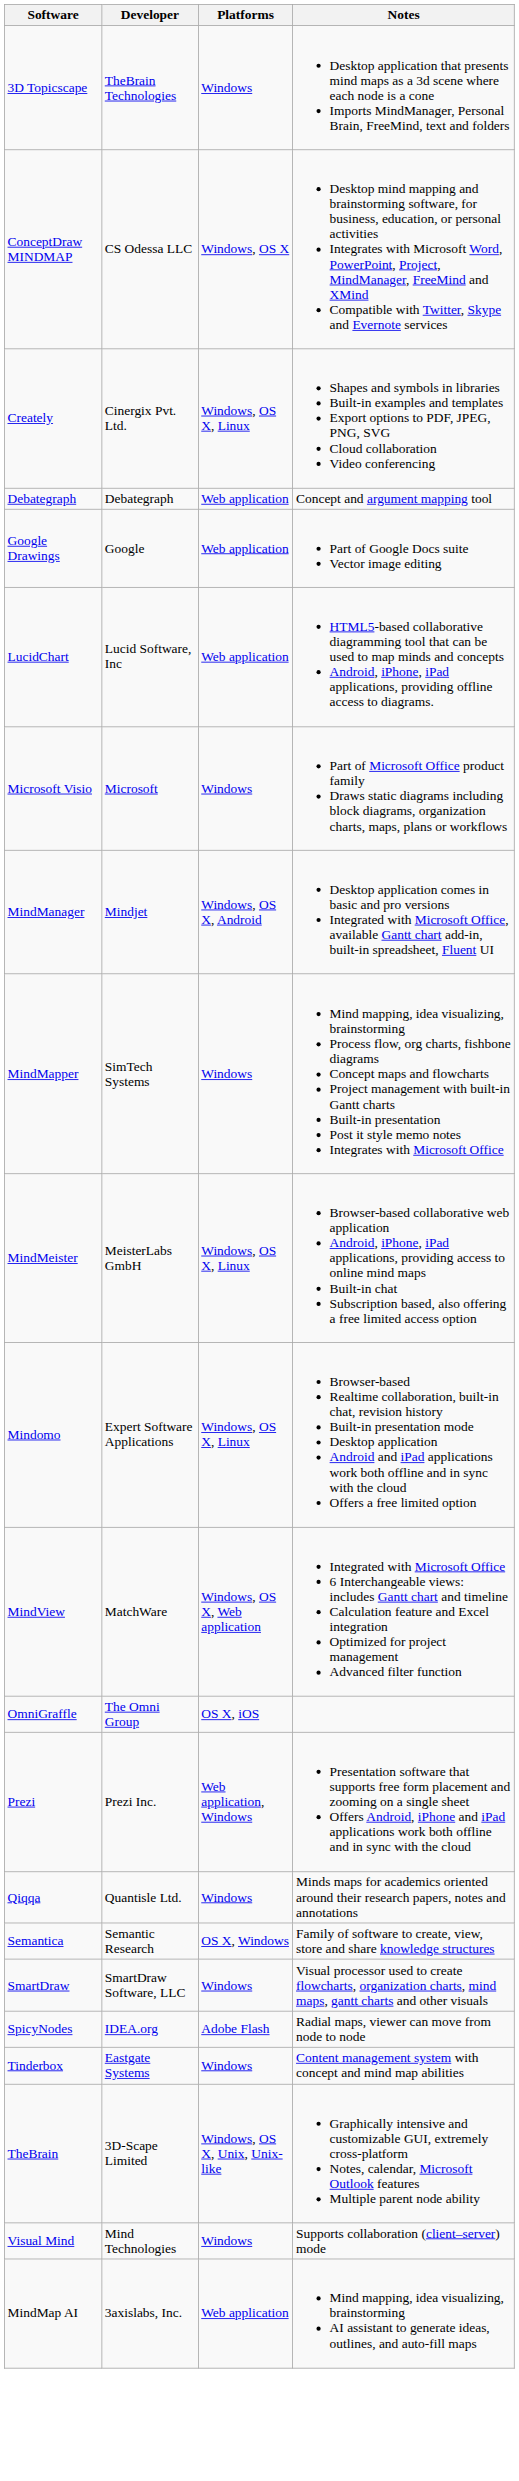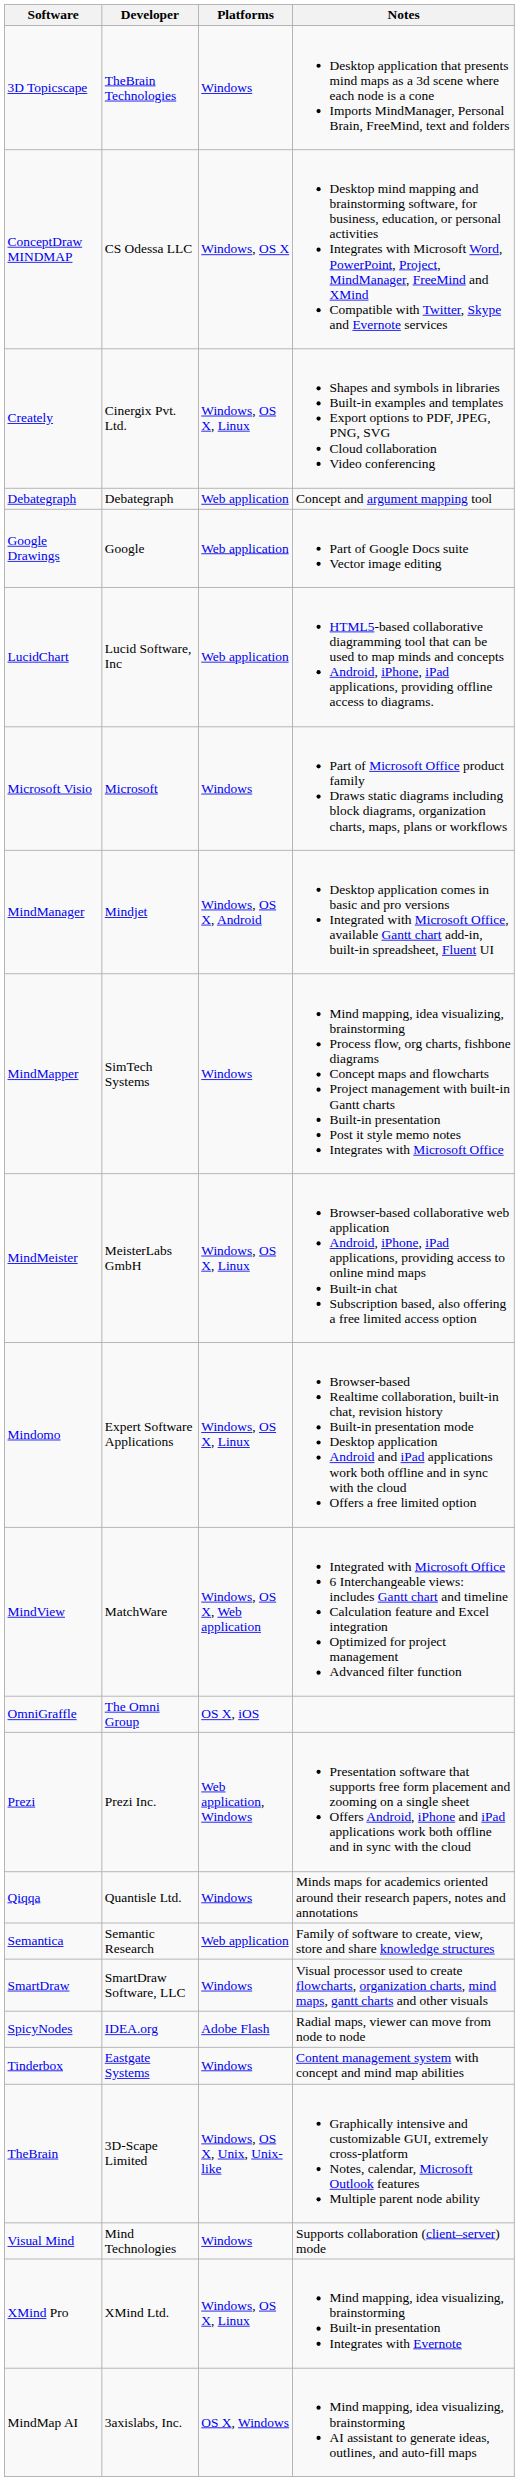(245, 1941) OS X, Windows -> (245, 1941) Web application
+ row: (38, 2313)
(245, 2313) Web application -> (245, 2422) OS X, Windows
